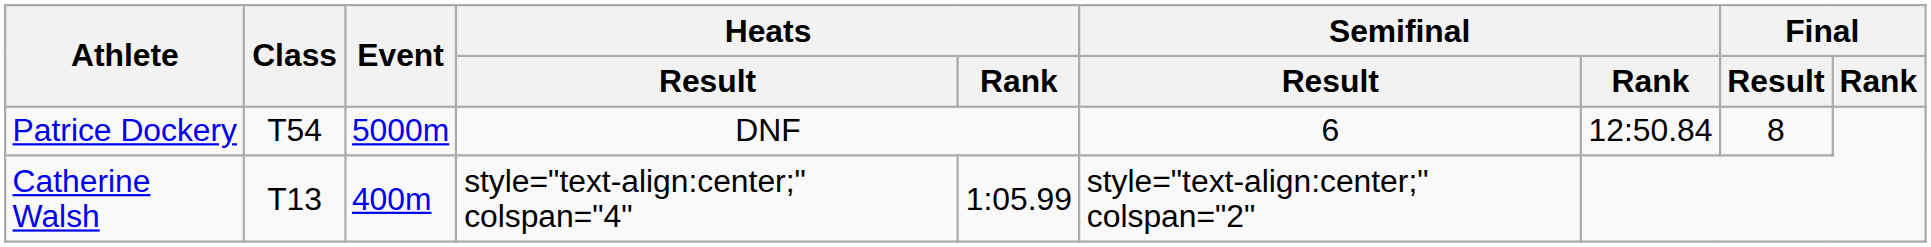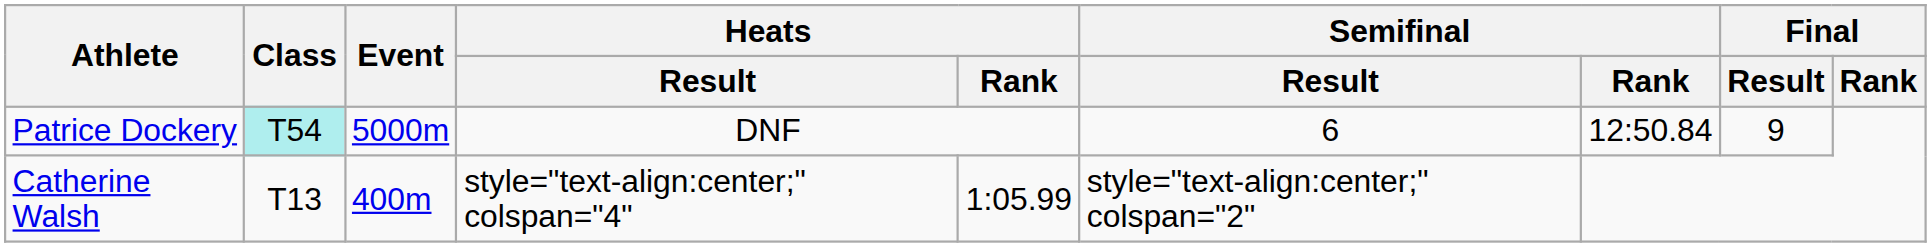(295, 131) no background -> (295, 131) paleturquoise background
(1776, 131) 8 -> (1776, 131) 9
